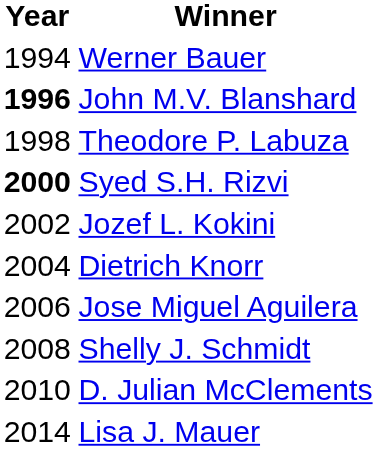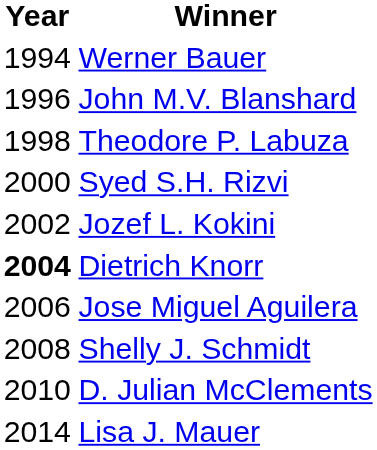(37, 99) bold -> (37, 99) normal
(37, 182) bold -> (37, 182) normal
(37, 265) normal -> (37, 265) bold
